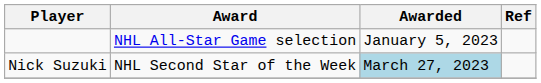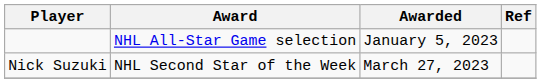(426, 65) lightblue background -> (426, 65) no background
